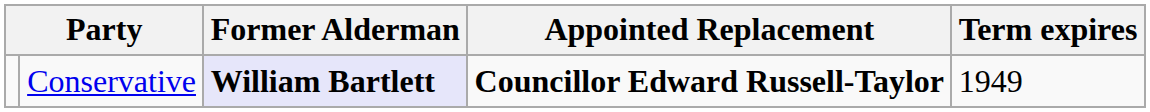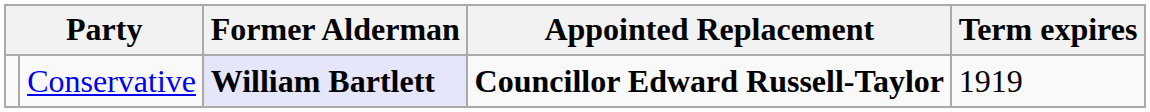(991, 80) 1949 -> (991, 80) 1919
